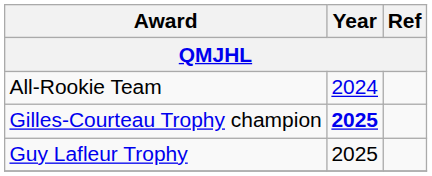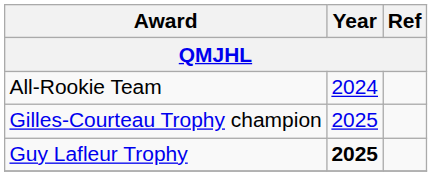(355, 120) bold -> (355, 120) normal
(355, 154) normal -> (355, 154) bold
